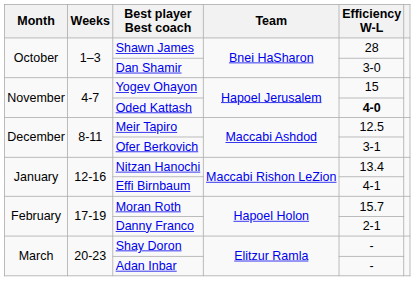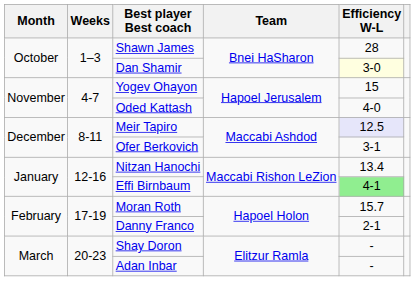(372, 68) no background -> (372, 68) lightyellow background
(372, 107) bold -> (372, 107) normal
(372, 127) no background -> (372, 127) lavender background
(372, 186) no background -> (372, 186) lightgreen background
